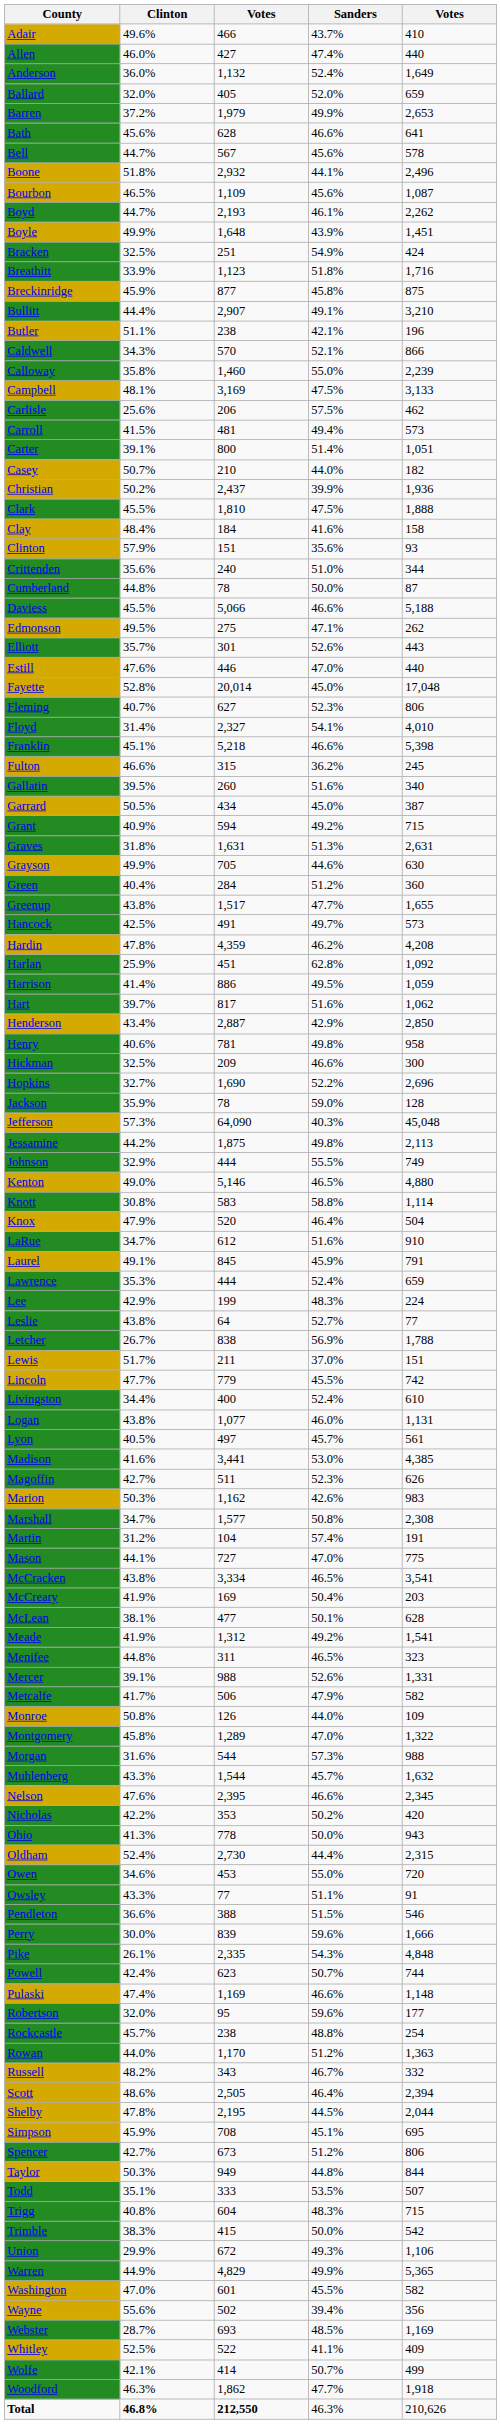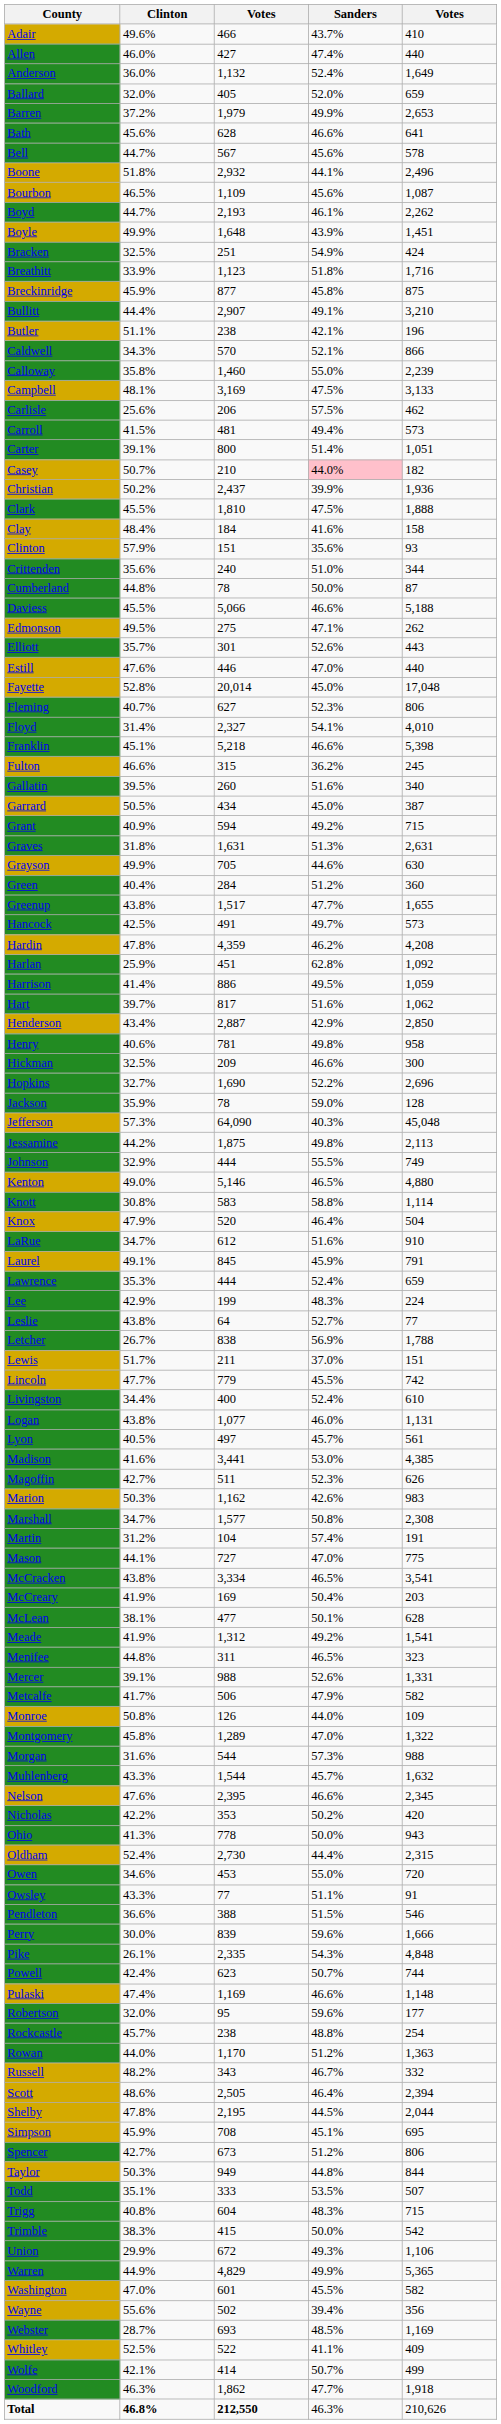(327, 469) no background -> (327, 469) pink background
